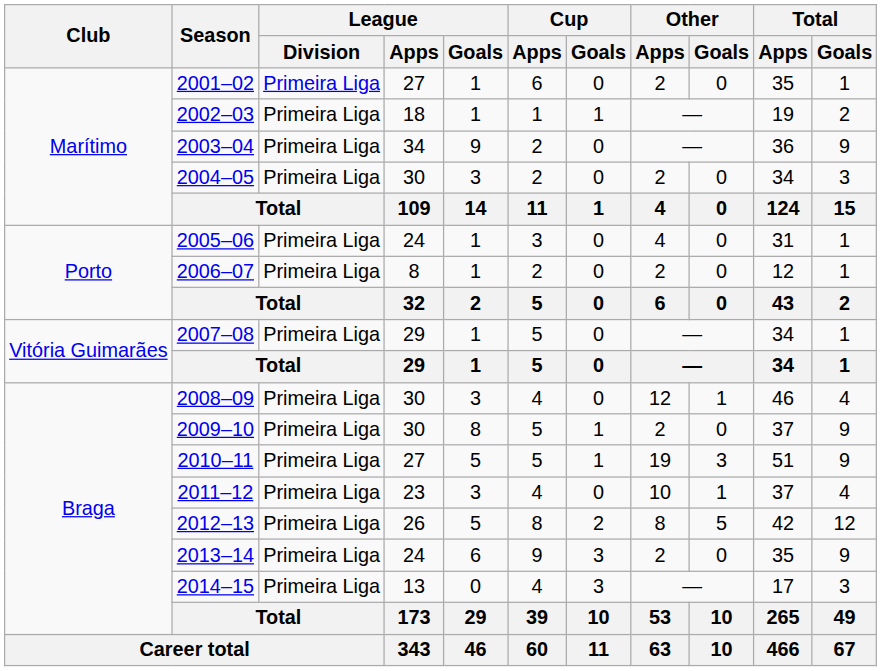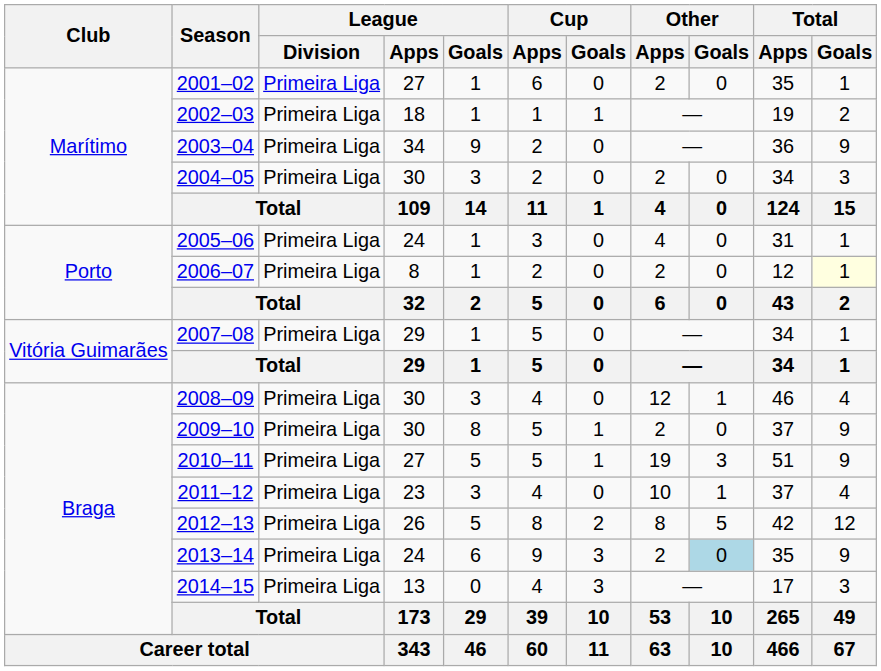(845, 271) no background -> (845, 271) lightyellow background
(722, 555) no background -> (722, 555) lightblue background
